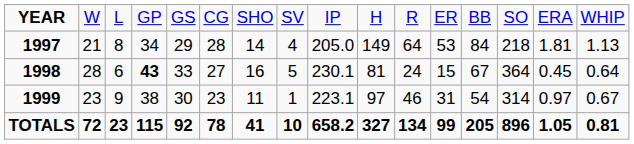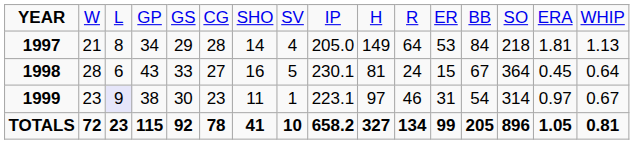(150, 71) bold -> (150, 71) normal
(119, 98) no background -> (119, 98) lavender background
